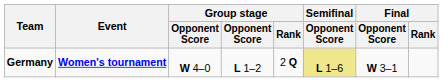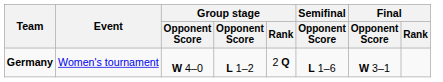(112, 63) bold -> (108, 63) normal
(330, 69) khaki background -> (322, 69) no background
